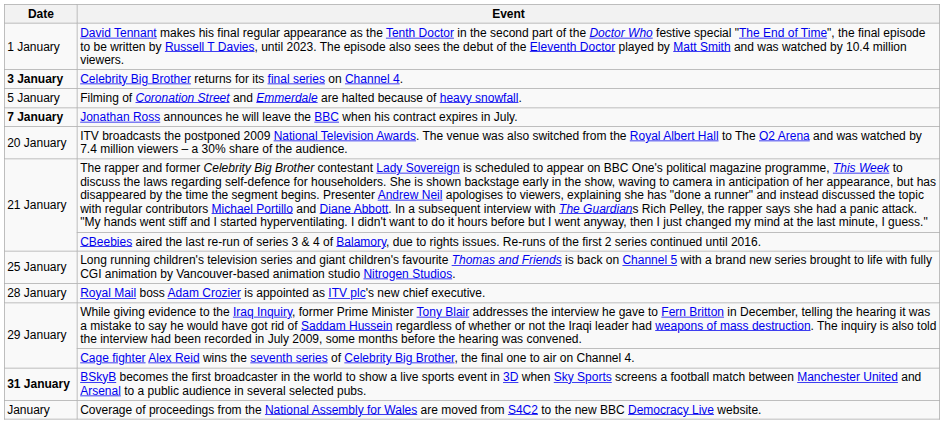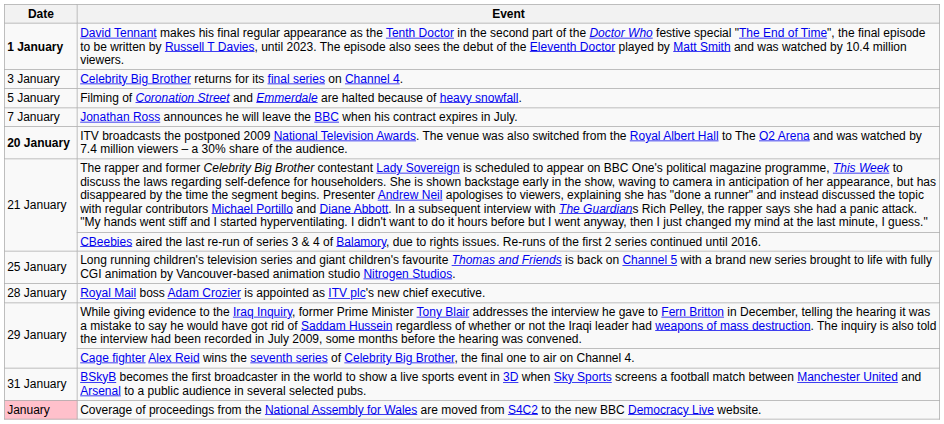(33, 46) normal -> (35, 46) bold
(35, 79) bold -> (33, 79) normal
(35, 117) bold -> (33, 117) normal
(37, 142) normal -> (38, 142) bold
(38, 384) bold -> (37, 384) normal
(28, 409) no background -> (28, 409) pink background
